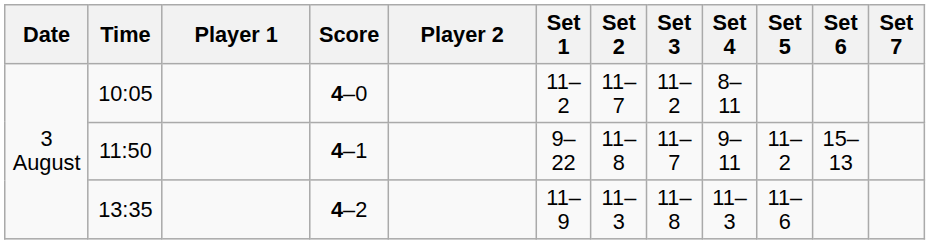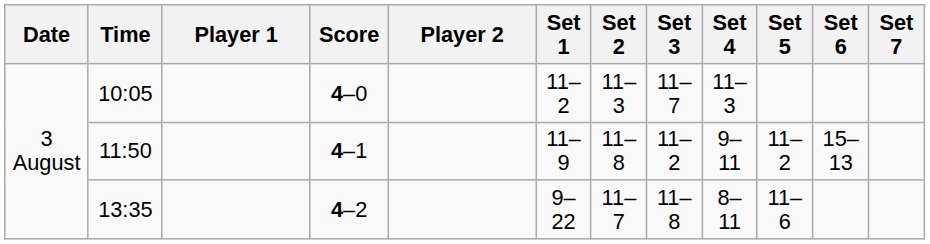(619, 93) 11–7 -> (619, 93) 11–3
(674, 93) 11–2 -> (674, 93) 11–7
(730, 93) 8–11 -> (730, 93) 11–3
(564, 151) 9–22 -> (564, 151) 11–9
(674, 151) 11–7 -> (674, 151) 11–2
(564, 210) 11–9 -> (564, 210) 9–22
(619, 210) 11–3 -> (619, 210) 11–7
(730, 210) 11–3 -> (730, 210) 8–11
